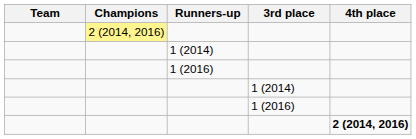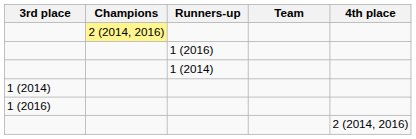columns swapped: (45, 13) <-> (289, 13)
(192, 50) 1 (2014) -> (192, 50) 1 (2016)
(192, 69) 1 (2016) -> (192, 69) 1 (2014)
(370, 124) bold -> (370, 124) normal
